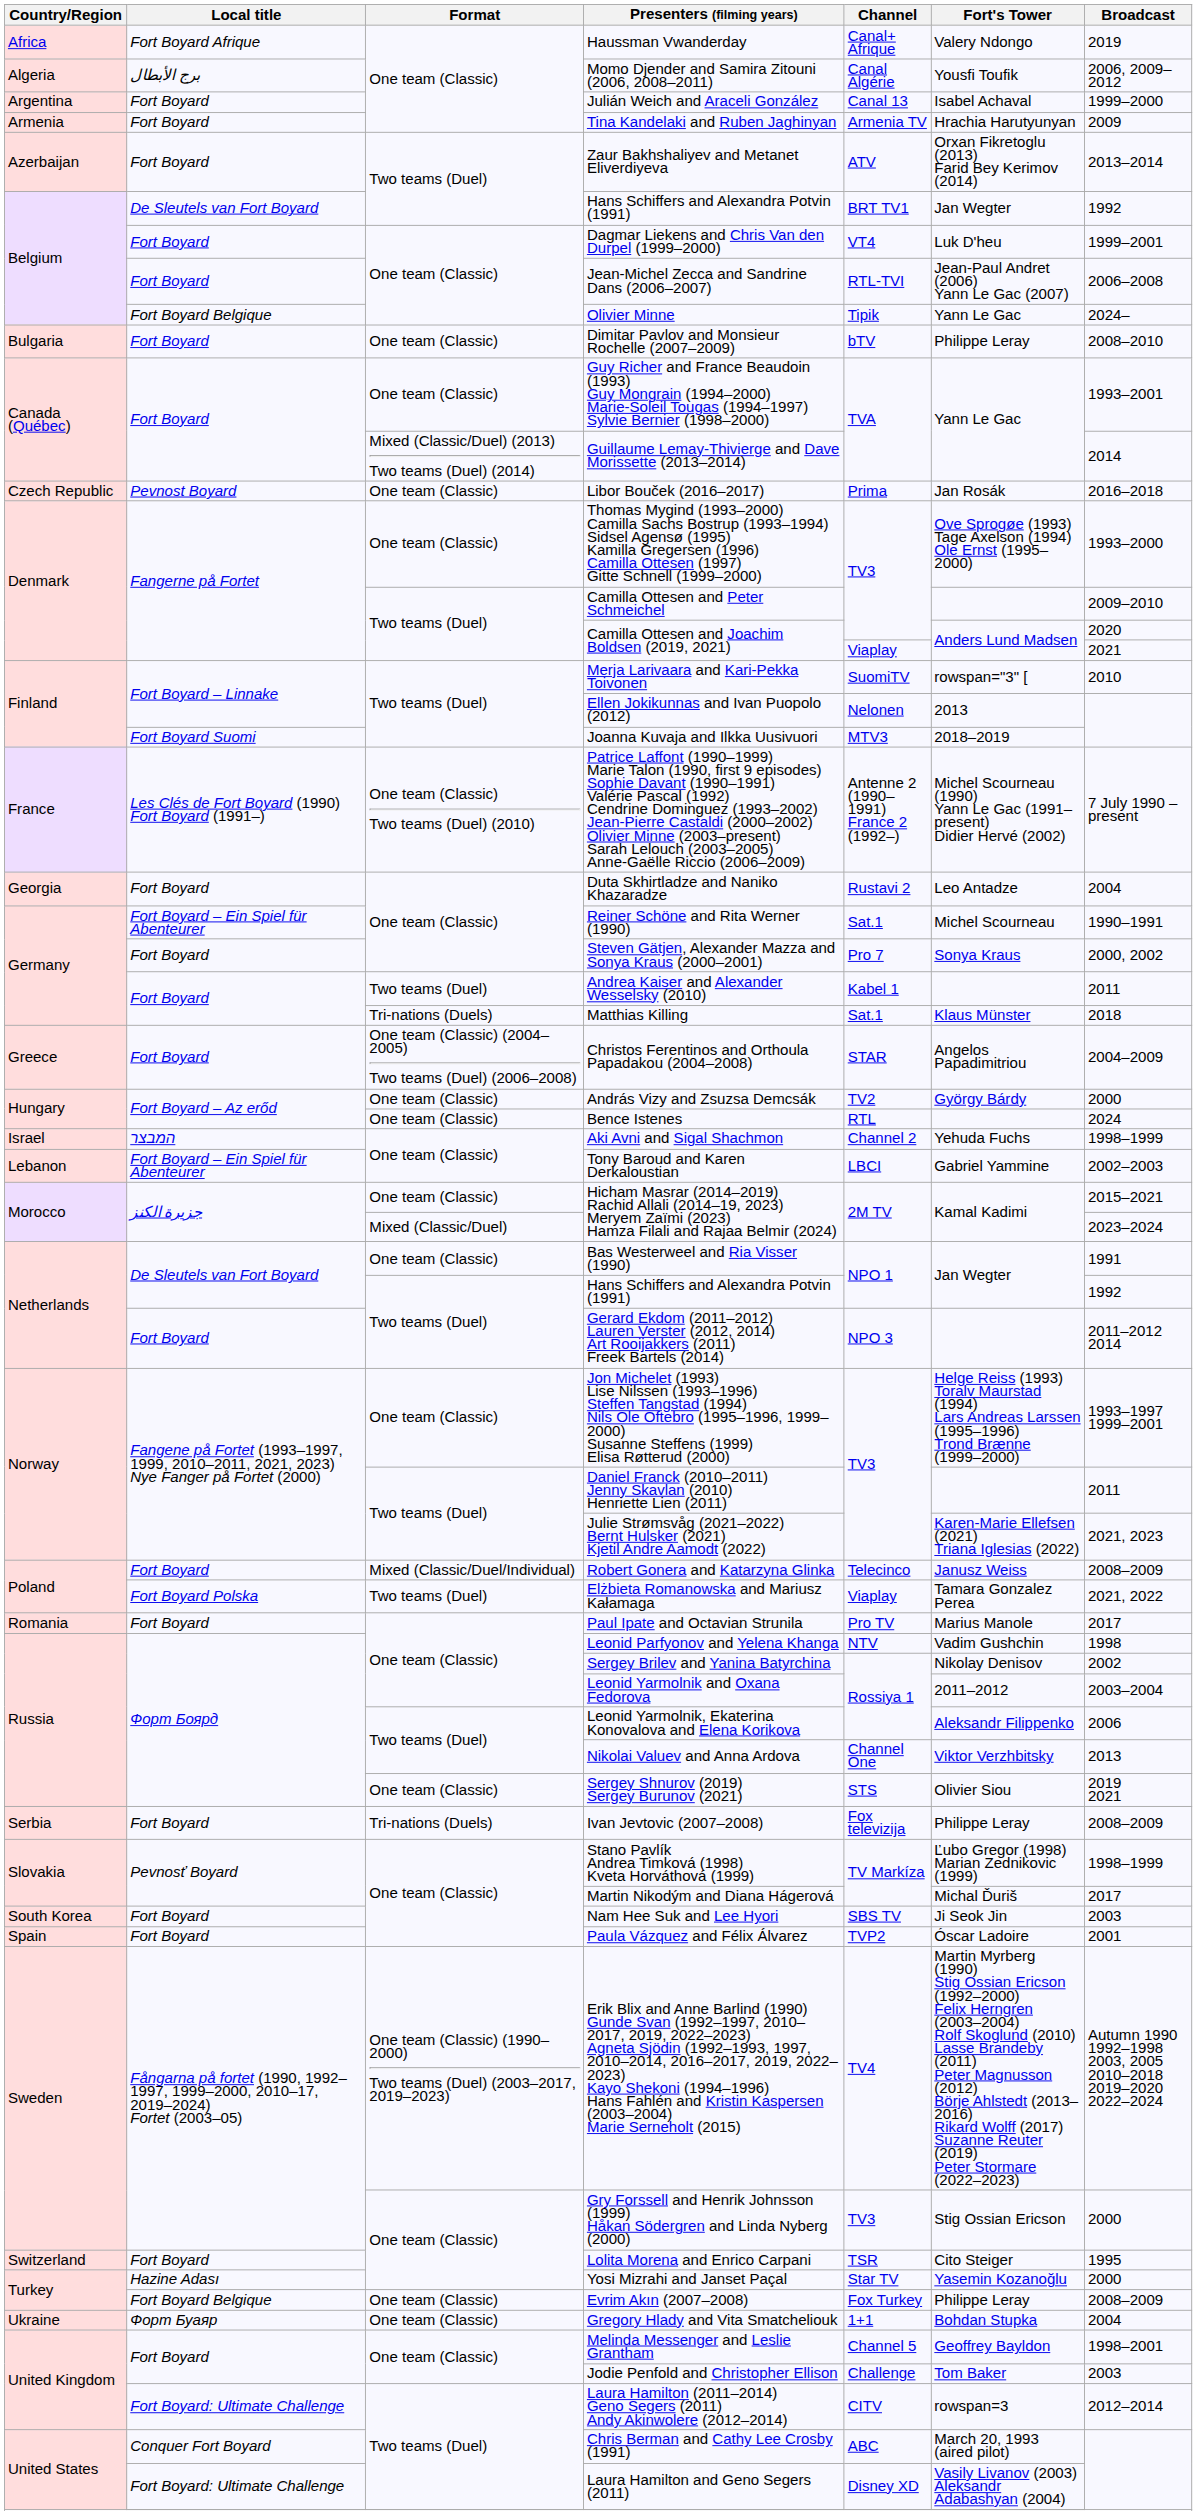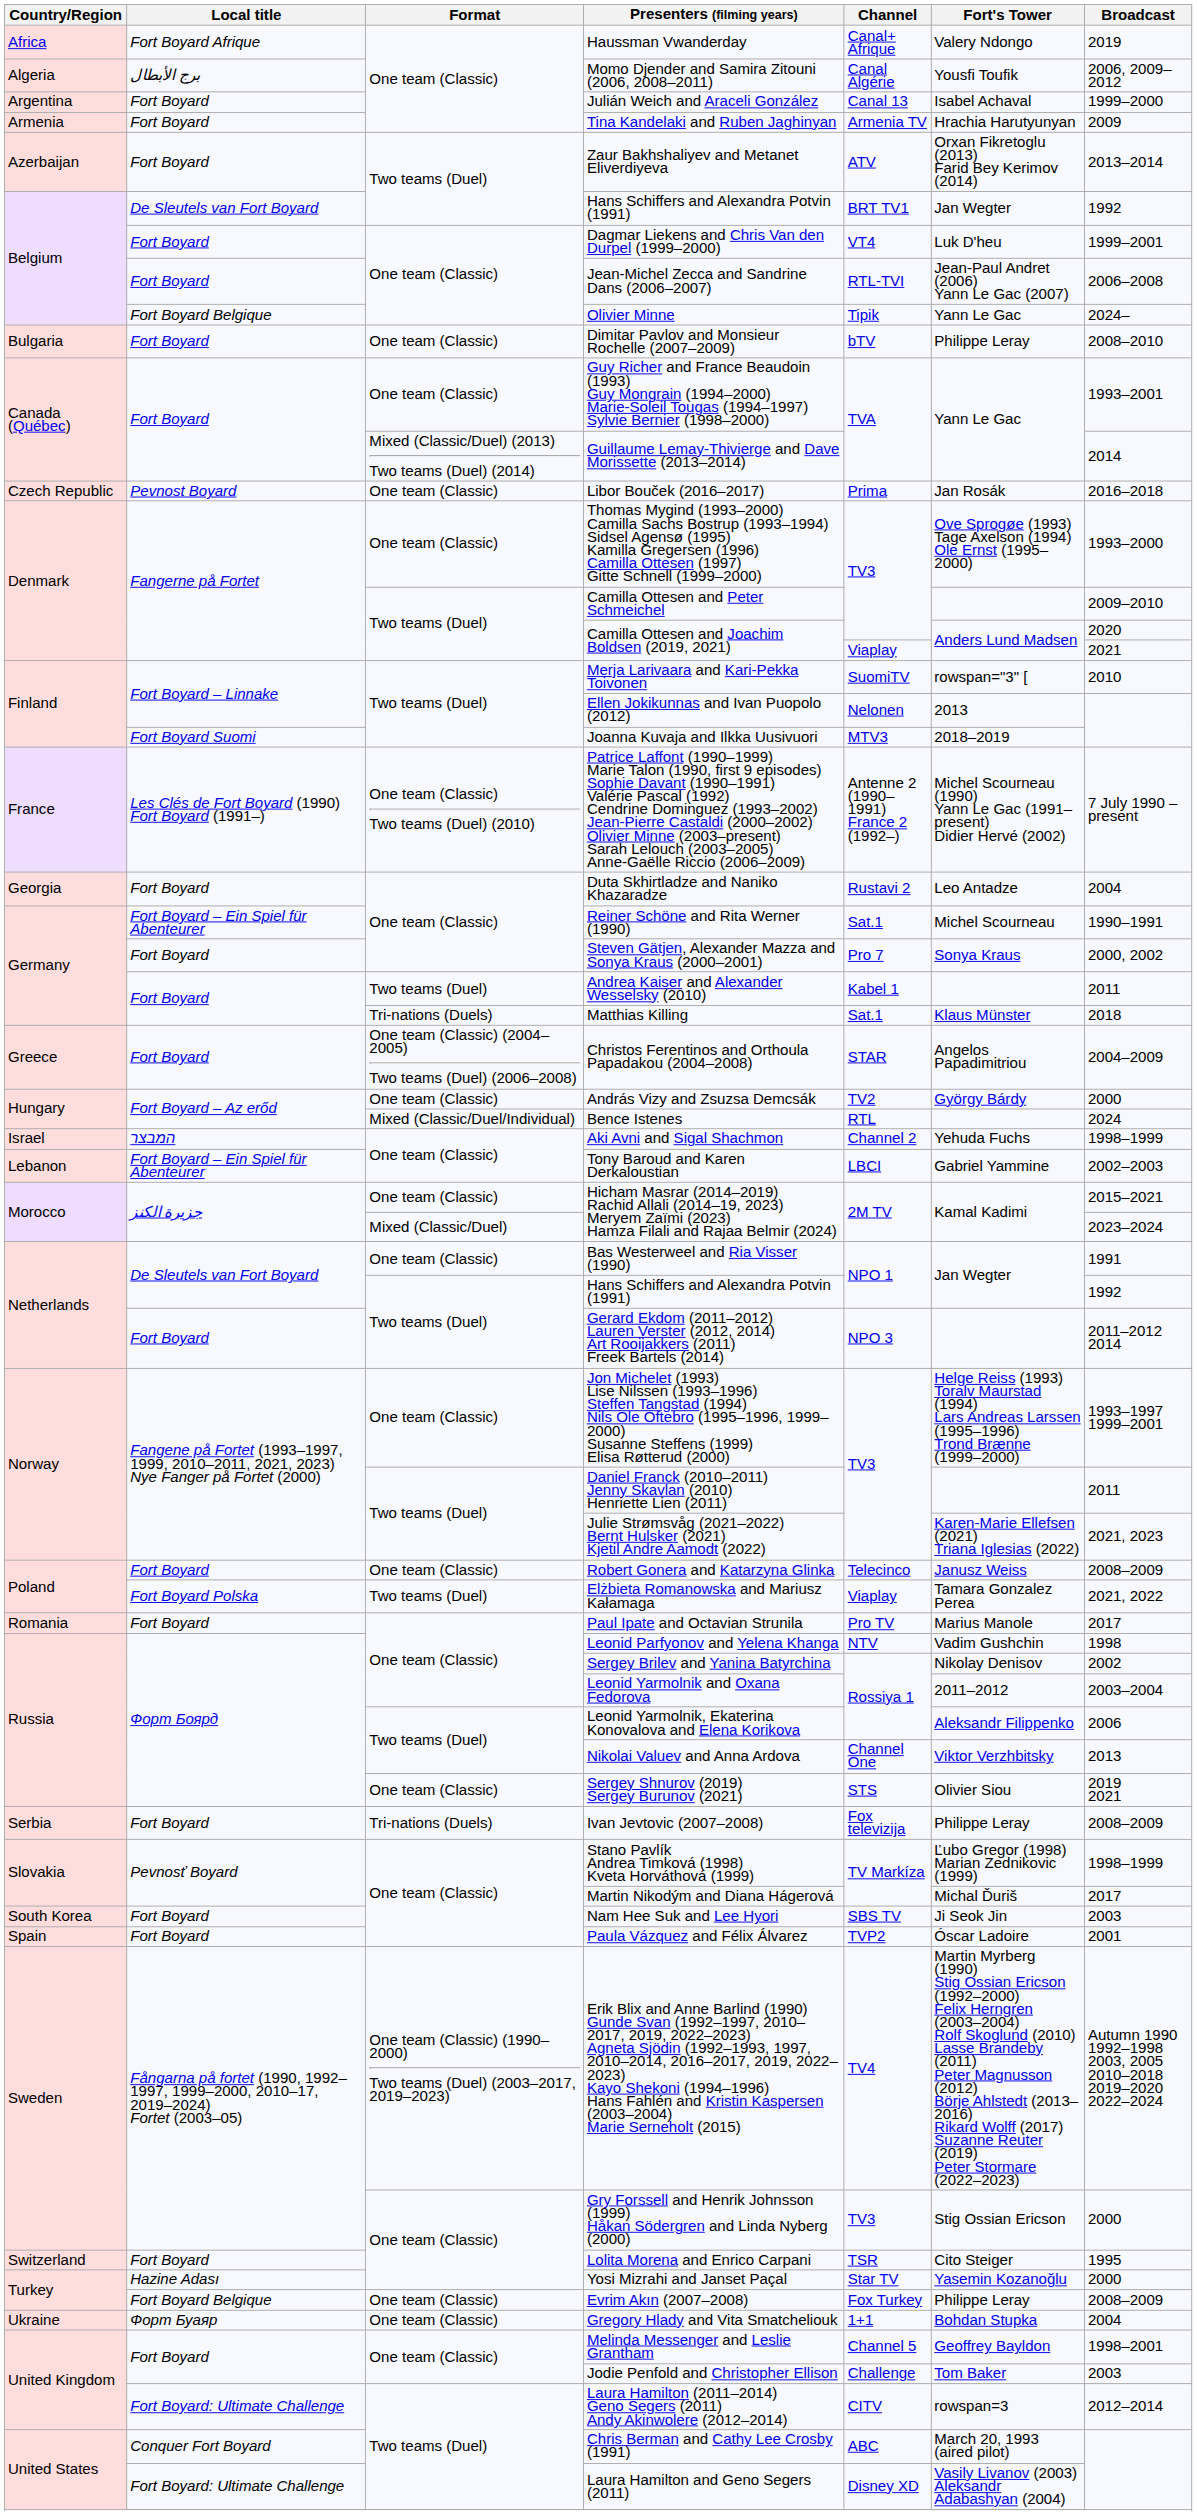(434, 1118) One team (Classic) -> (472, 1118) Mixed (Classic/Duel/Individual)
(472, 1569) Mixed (Classic/Duel/Individual) -> (434, 1569) One team (Classic)
